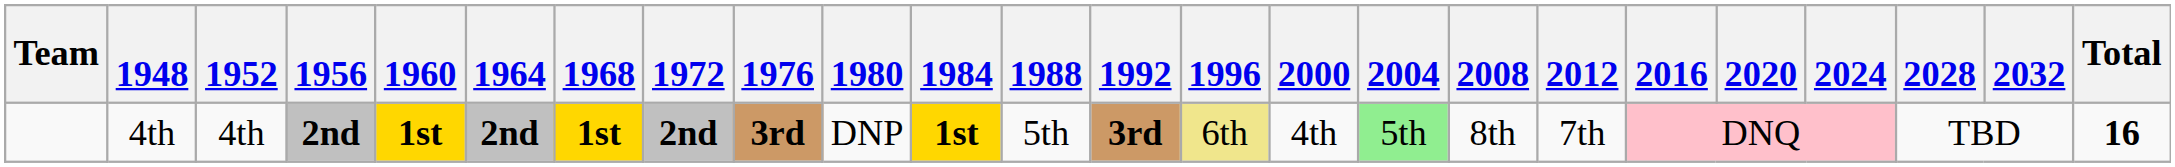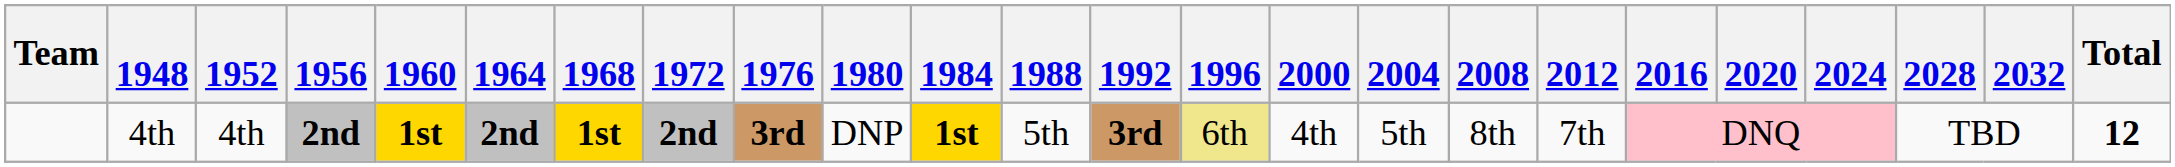(1403, 131) lightgreen background -> (1403, 131) no background
(2122, 131) 16 -> (2122, 131) 12
